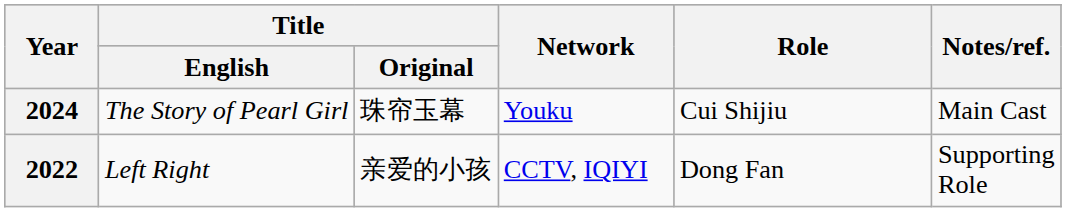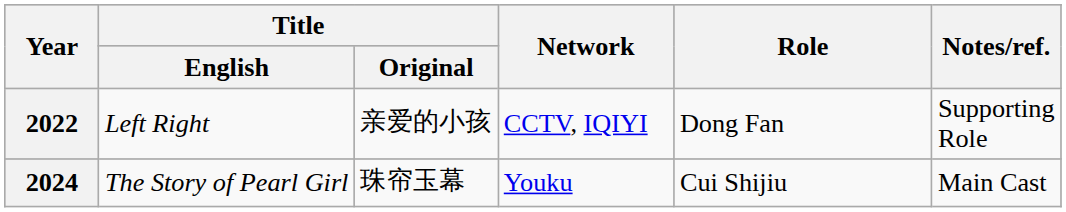rows swapped: (52, 169) <-> (52, 110)
